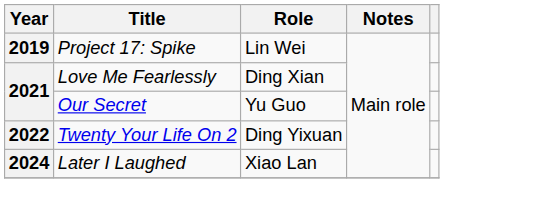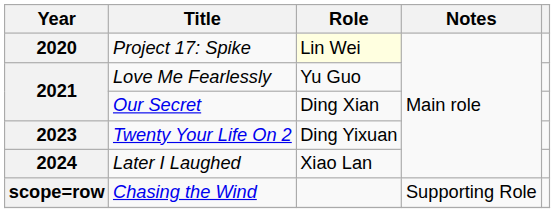(29, 47) 2019 -> (57, 47) 2020
(275, 47) no background -> (330, 47) lightyellow background
(284, 76) Ding Xian -> (331, 76) Yu Guo
(275, 105) Yu Guo -> (340, 105) Ding Xian
(29, 134) 2022 -> (57, 134) 2023
+ row: (185, 192)
